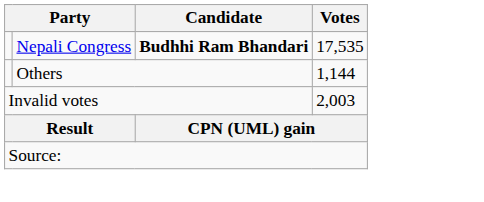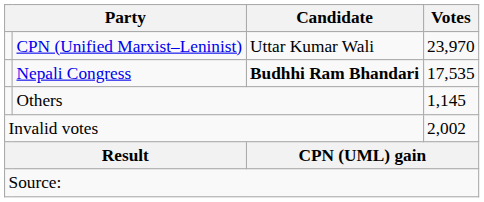+ row: (129, 45)
(336, 73) 1,144 -> (446, 100) 1,145
(336, 100) 2,003 -> (446, 127) 2,002
